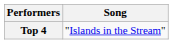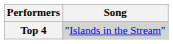(115, 30) no background -> (115, 30) lightgrey background
